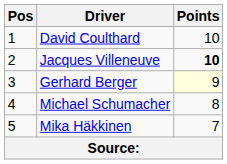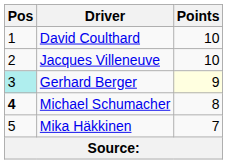(212, 60) bold -> (212, 60) normal
(12, 82) no background -> (12, 82) paleturquoise background
(12, 104) normal -> (12, 104) bold
